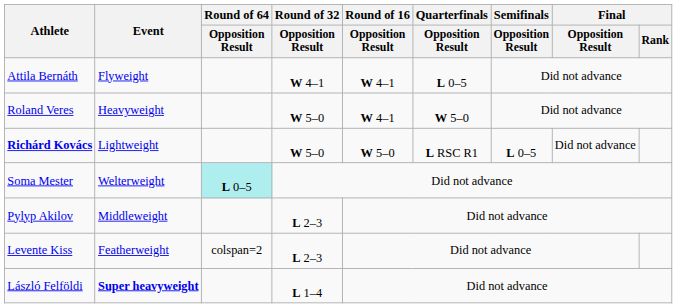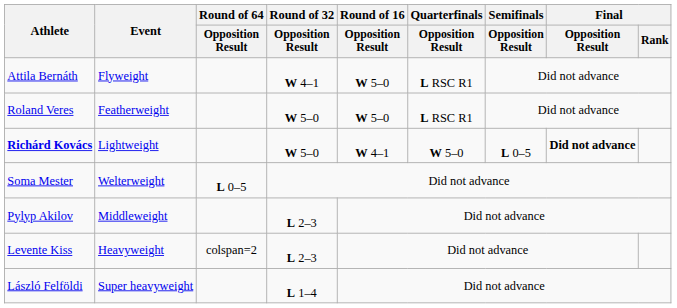(378, 83) W 4–1 -> (372, 83) W 5–0
(452, 83) L 0–5 -> (447, 83) L RSC R1
(131, 110) Heavyweight -> (133, 110) Featherweight
(378, 118) W 4–1 -> (372, 118) W 5–0
(452, 118) W 5–0 -> (447, 118) L RSC R1
(378, 153) W 5–0 -> (372, 153) W 4–1
(452, 153) L RSC R1 -> (447, 153) W 5–0
(595, 146) normal -> (592, 146) bold
(237, 188) paleturquoise background -> (231, 188) no background
(133, 251) Featherweight -> (131, 251) Heavyweight
(148, 286) bold -> (146, 286) normal
